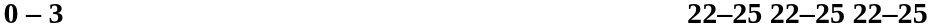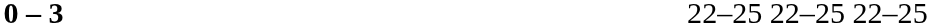(807, 12) bold -> (807, 12) normal
